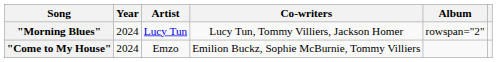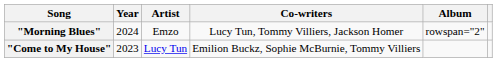(165, 31) Lucy Tun -> (165, 31) Emzo
(127, 48) 2024 -> (127, 48) 2023
(165, 48) Emzo -> (165, 48) Lucy Tun
